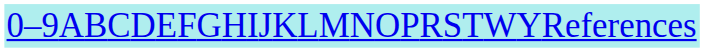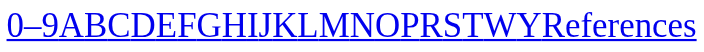(352, 25) paleturquoise background -> (352, 25) no background
